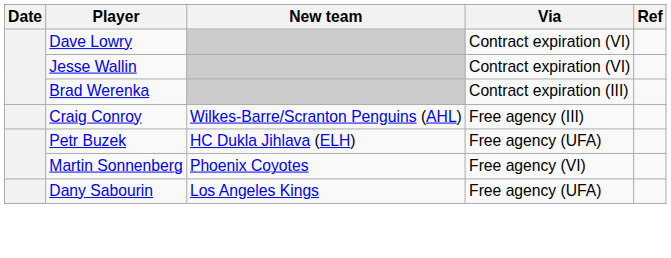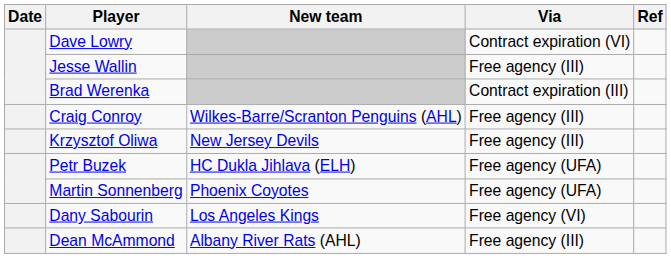(550, 66) Contract expiration (VI) -> (527, 66) Free agency (III)
+ row: (103, 141)
(527, 166) Free agency (VI) -> (535, 191) Free agency (UFA)
(535, 191) Free agency (UFA) -> (527, 215) Free agency (VI)
+ row: (112, 240)
